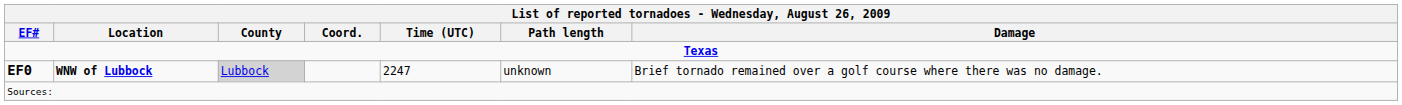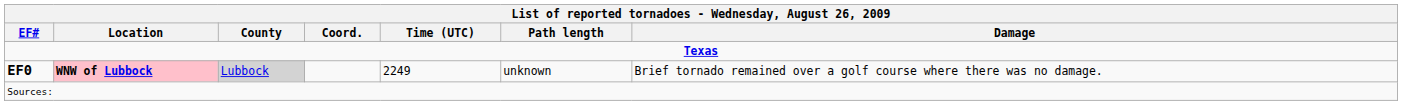(104, 71) no background -> (104, 71) pink background
(397, 71) 2247 -> (397, 71) 2249
